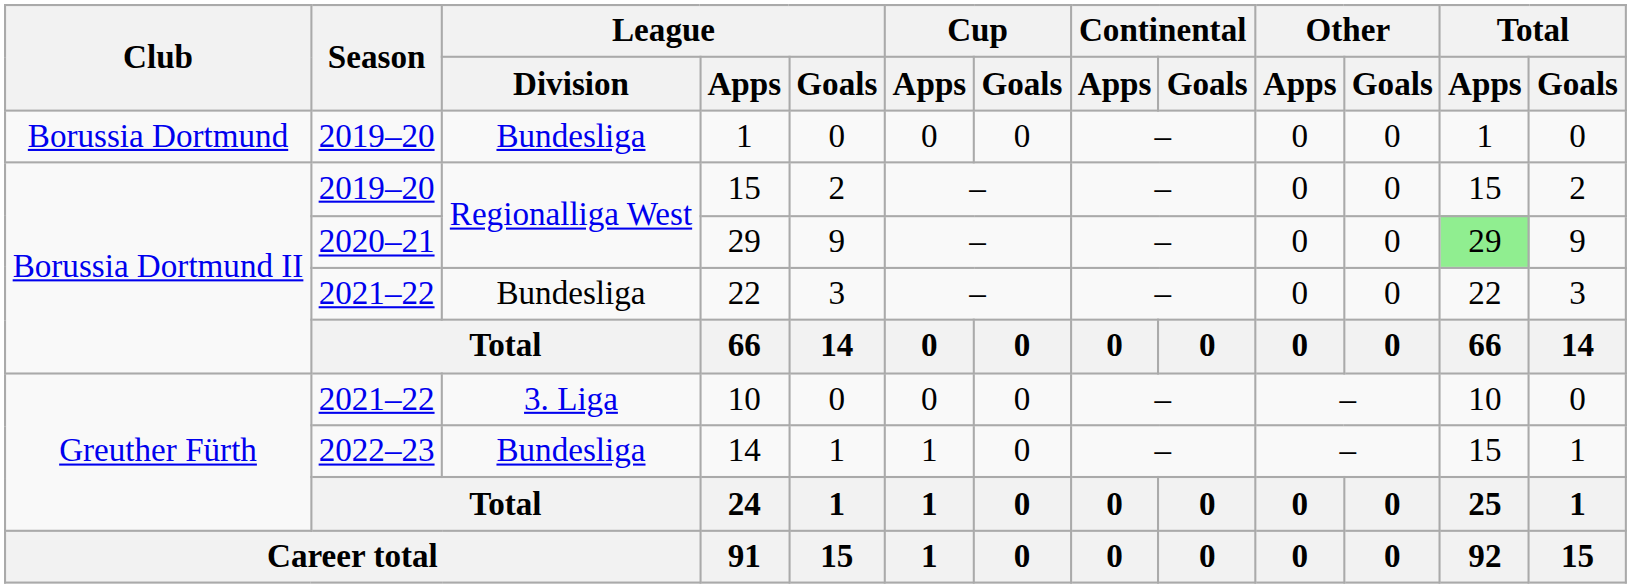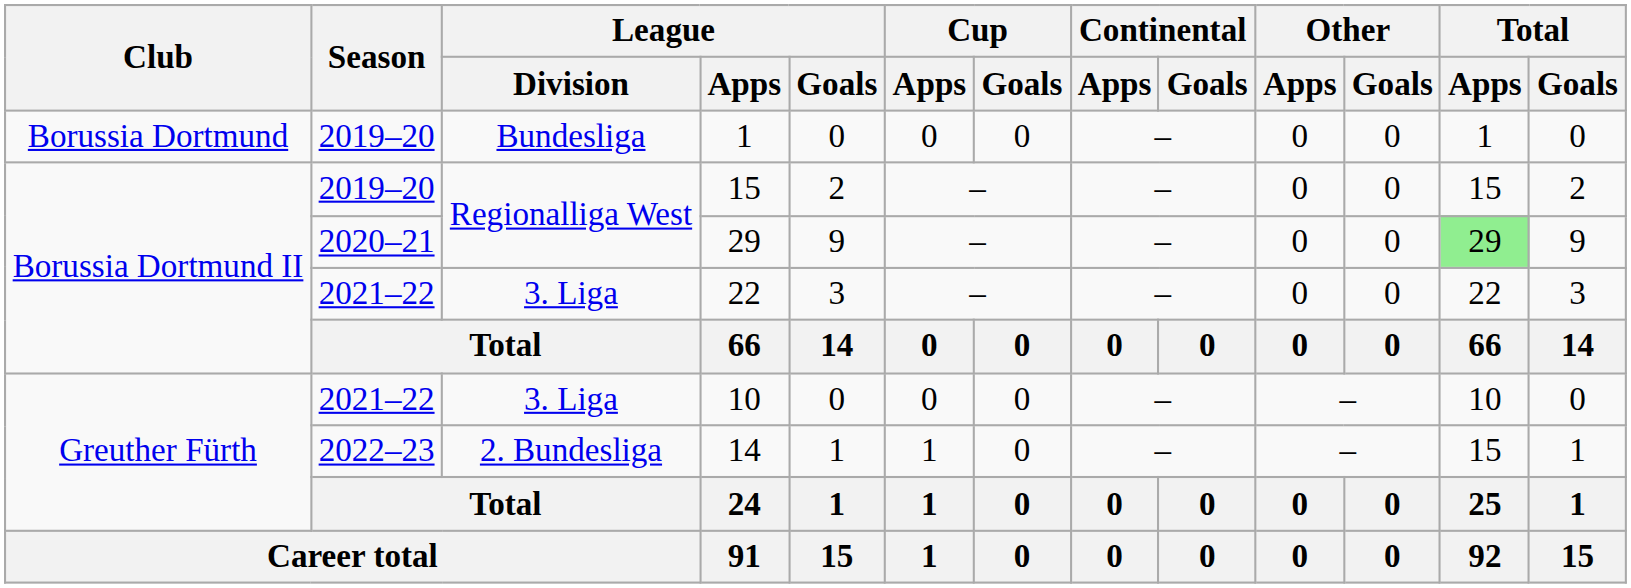(571, 293) Bundesliga -> (571, 293) 3. Liga
(571, 450) Bundesliga -> (571, 450) 2. Bundesliga
